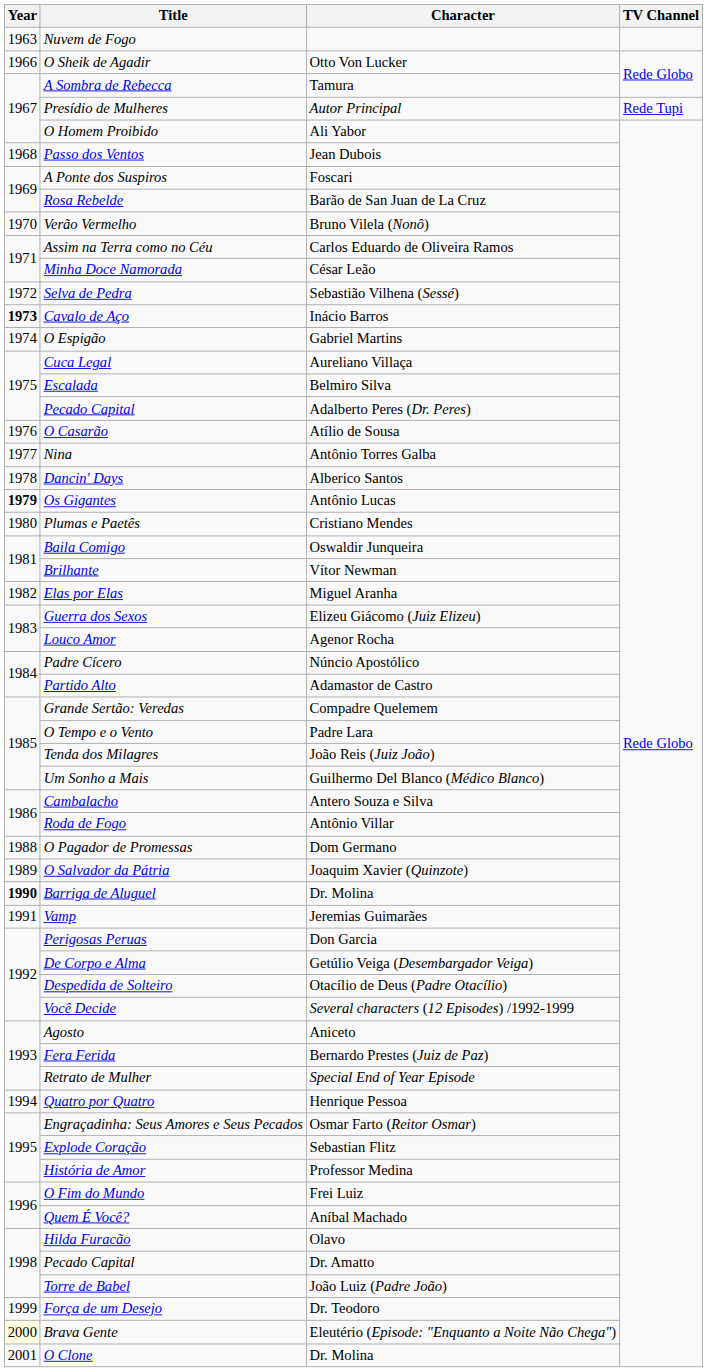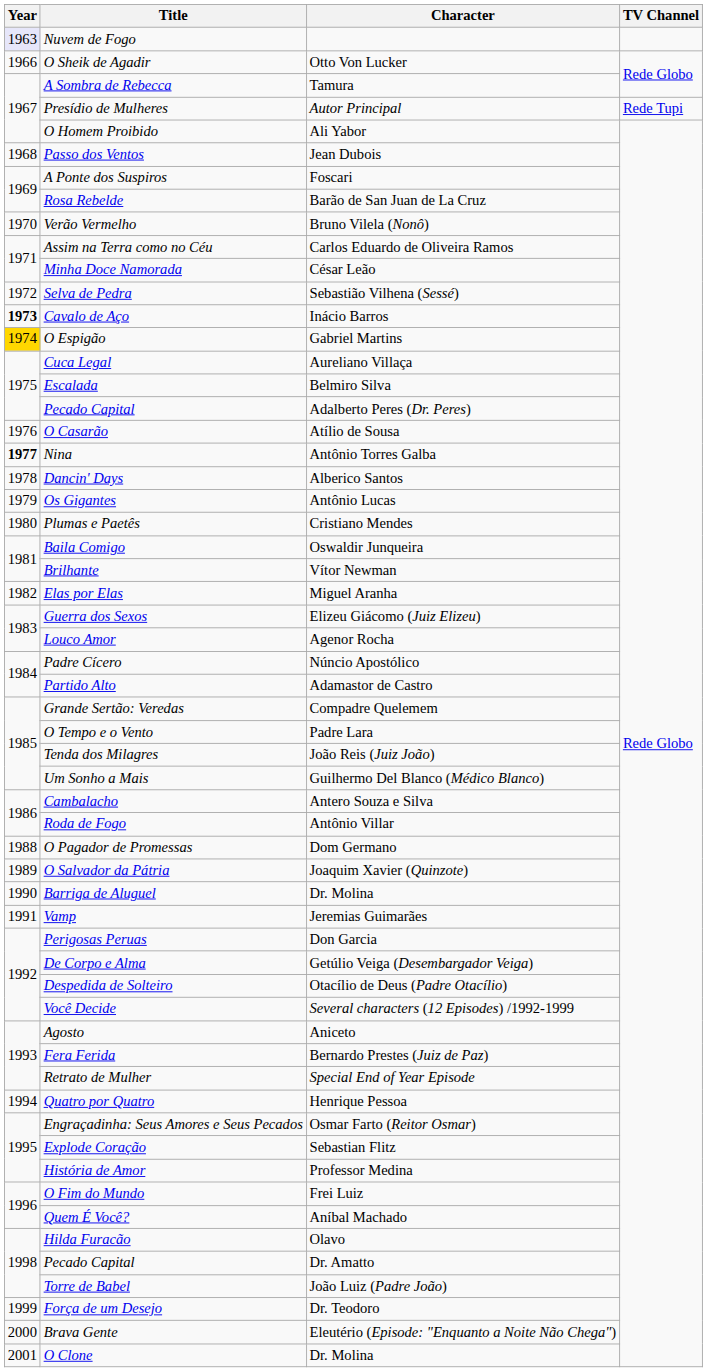(22, 39) no background -> (22, 39) lavender background
(22, 339) no background -> (22, 339) gold background
(22, 454) normal -> (22, 454) bold
(22, 500) bold -> (22, 500) normal
(22, 893) bold -> (22, 893) normal
(22, 1332) lightyellow background -> (22, 1332) no background
